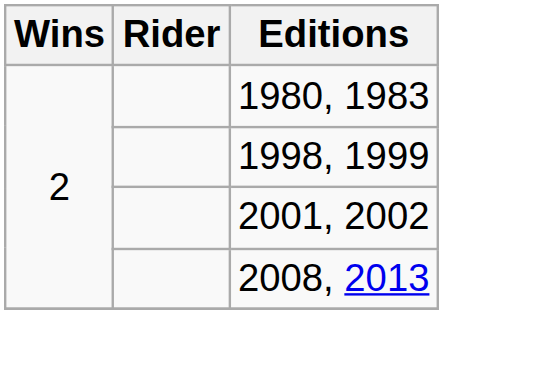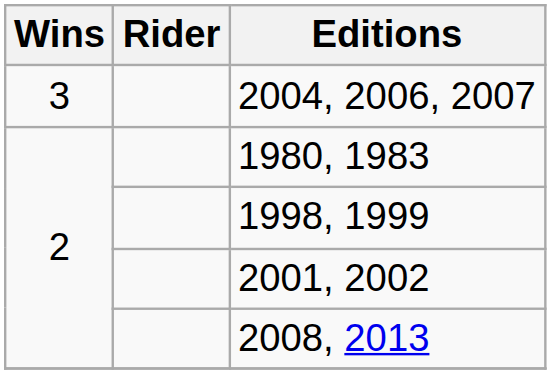+ row: (387, 95)
